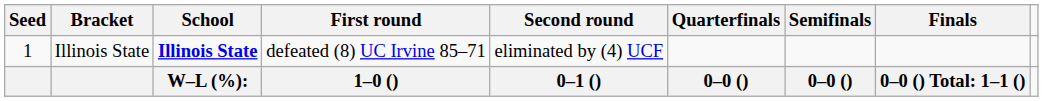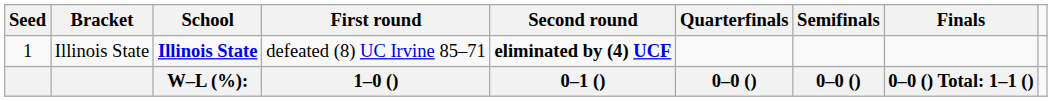(579, 50) normal -> (583, 50) bold
